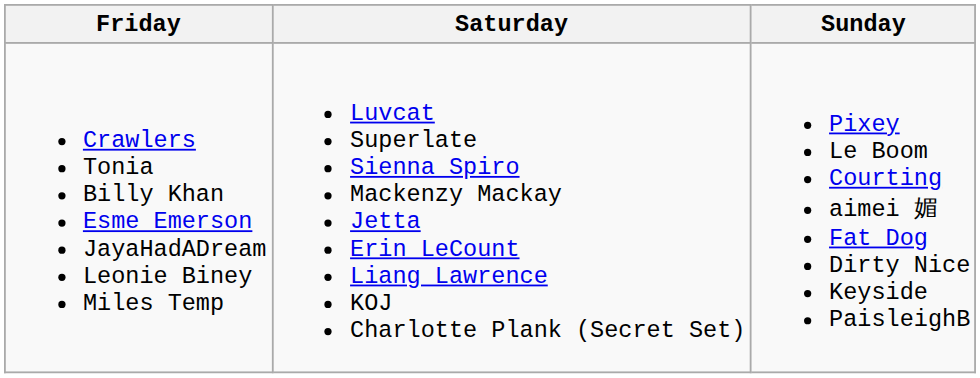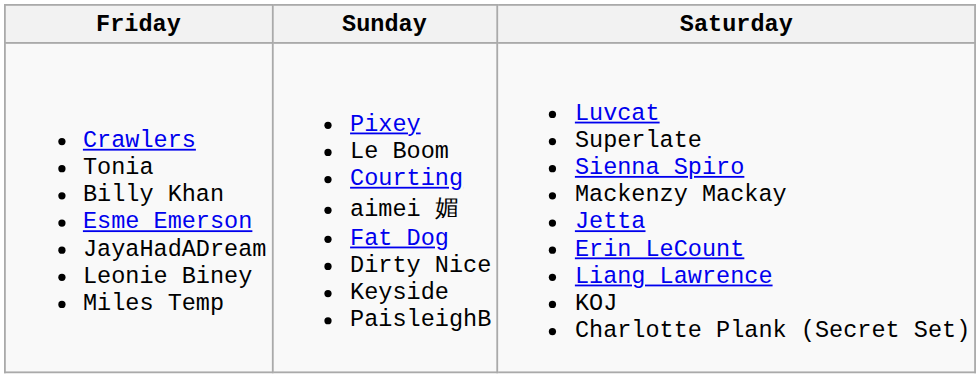columns swapped: (512, 24) <-> (863, 24)
